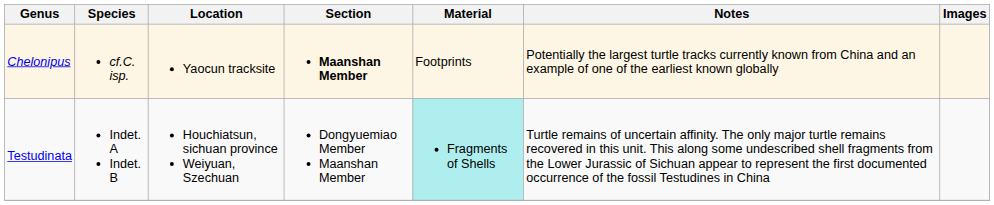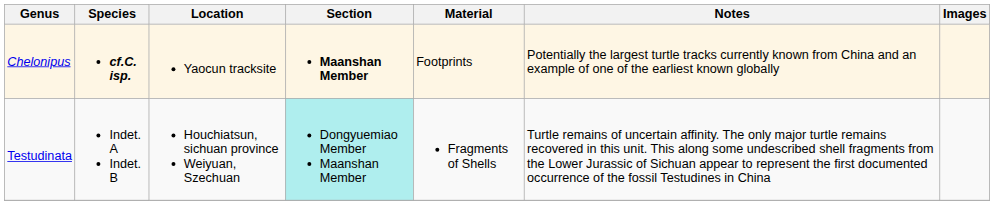(112, 68) normal -> (112, 68) bold
(348, 156) no background -> (349, 156) paleturquoise background
(468, 156) paleturquoise background -> (469, 156) no background
